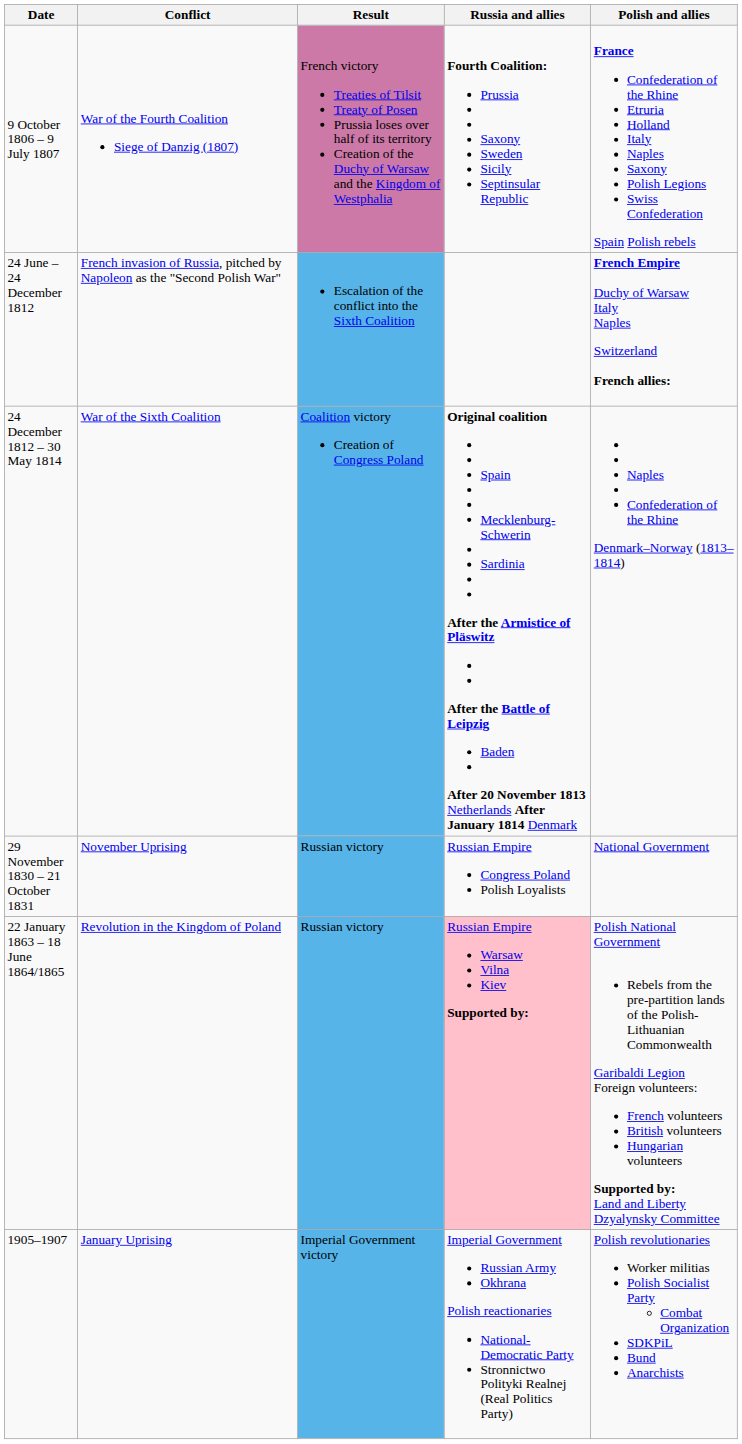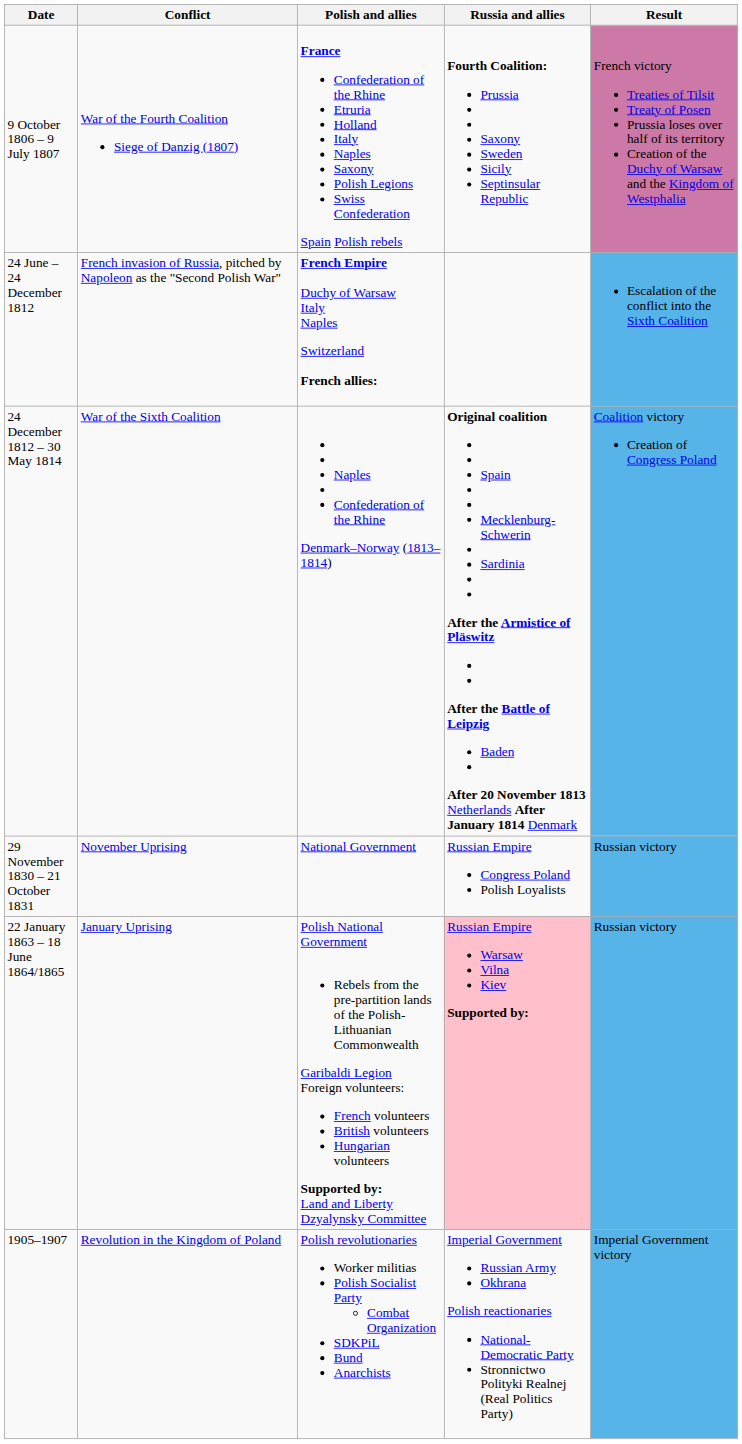columns swapped: (664, 15) <-> (371, 15)
(181, 927) Revolution in the Kingdom of Poland -> (126, 927) January Uprising
(126, 1240) January Uprising -> (181, 1240) Revolution in the Kingdom of Poland
